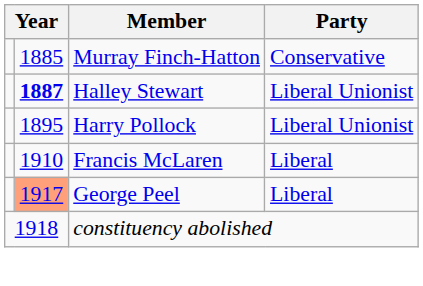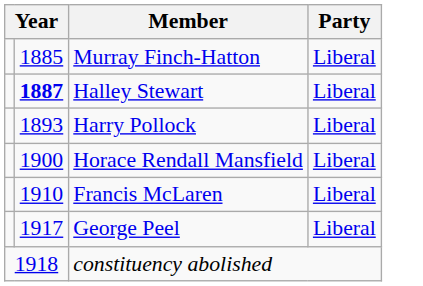(327, 56) Conservative -> (344, 56) Liberal
(342, 90) Liberal Unionist -> (344, 90) Liberal
(41, 125) 1895 -> (41, 125) 1893
(342, 125) Liberal Unionist -> (344, 125) Liberal
+ row: (188, 159)
(41, 194) lightsalmon background -> (41, 228) no background
